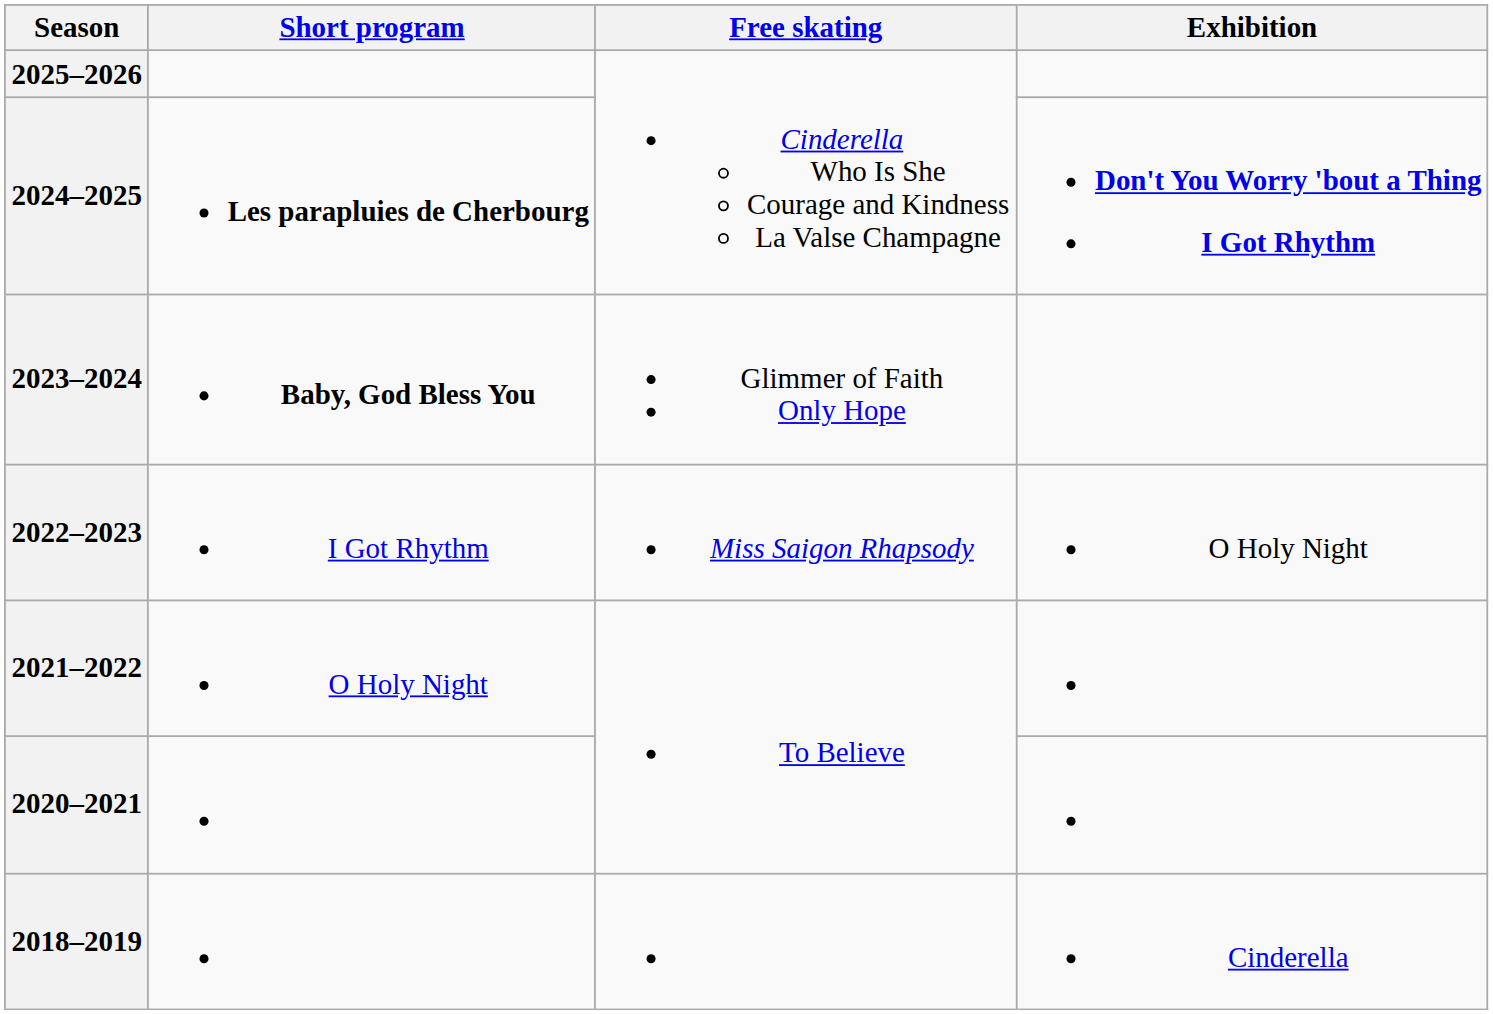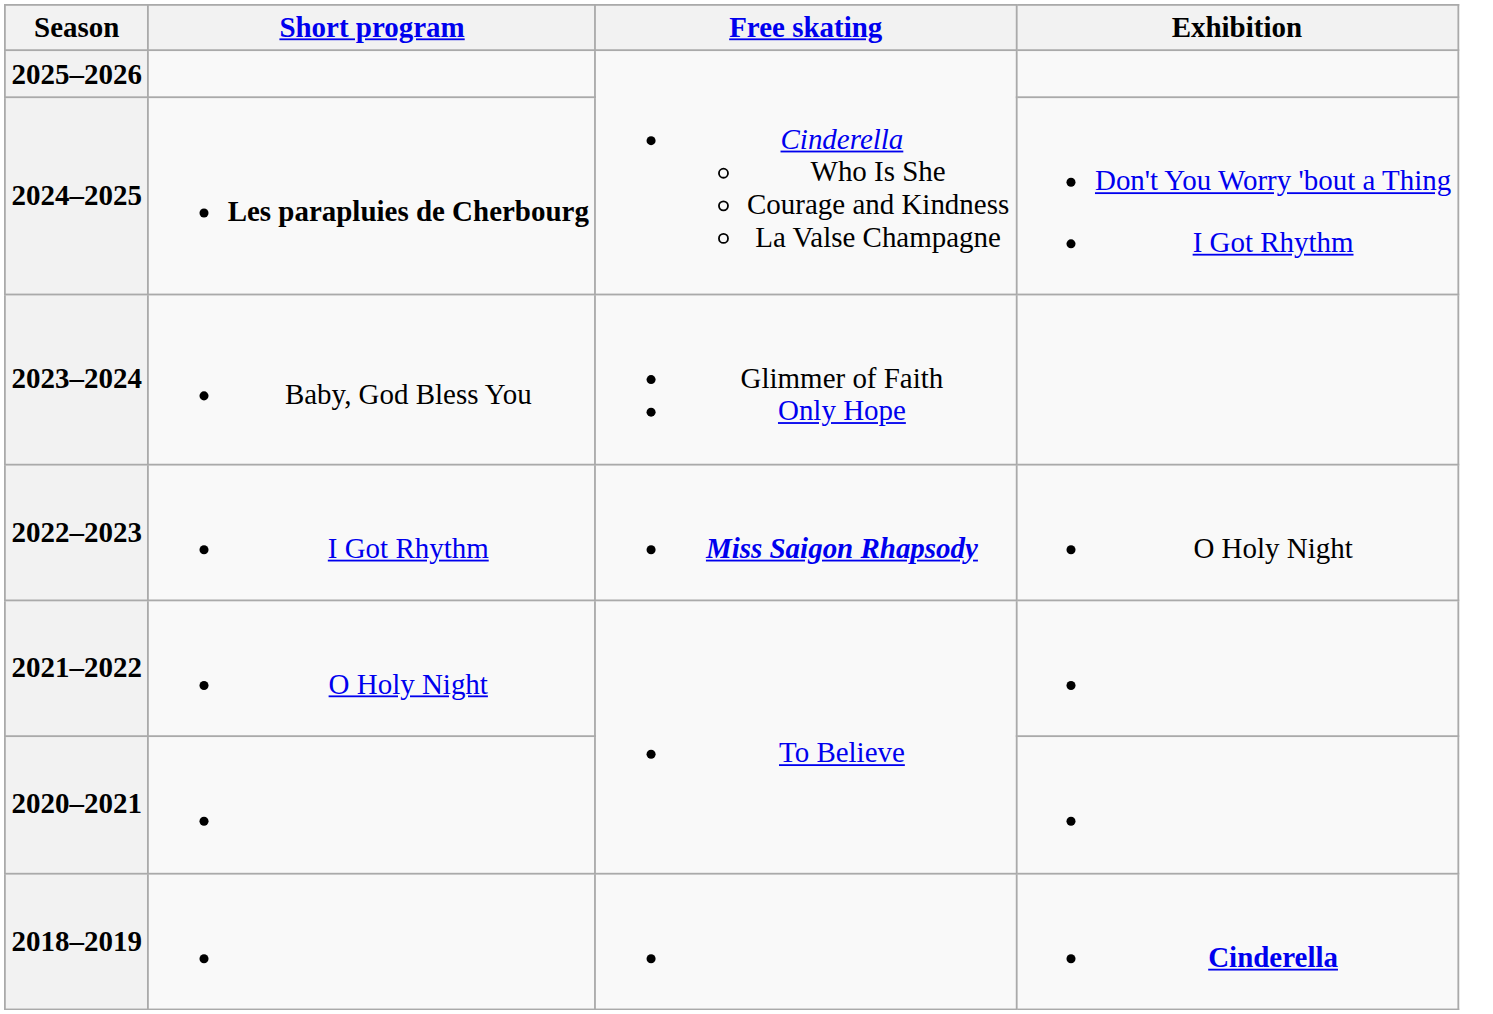(1252, 212) bold -> (1237, 212) normal
(372, 396) bold -> (372, 396) normal
(806, 548) normal -> (806, 548) bold
(1252, 958) normal -> (1237, 958) bold
